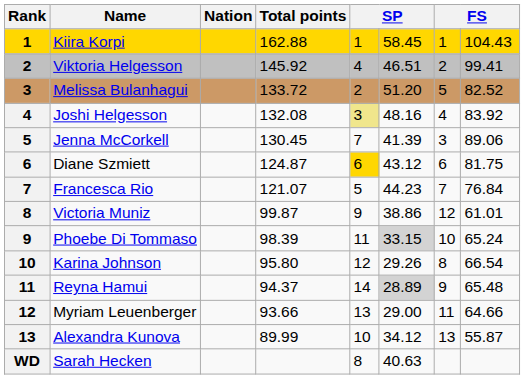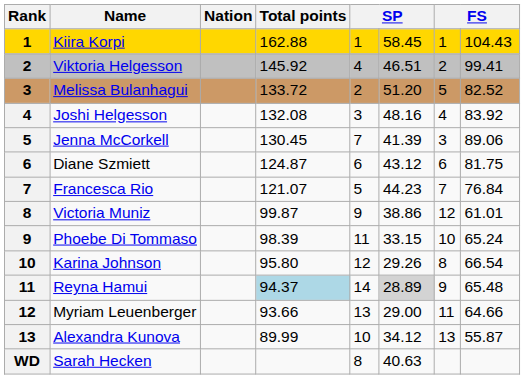(358, 115) khaki background -> (358, 115) no background
(358, 164) gold background -> (358, 164) no background
(402, 238) lightgrey background -> (402, 238) no background
(279, 287) no background -> (279, 287) lightblue background
